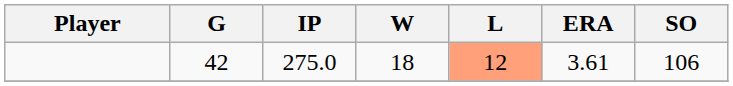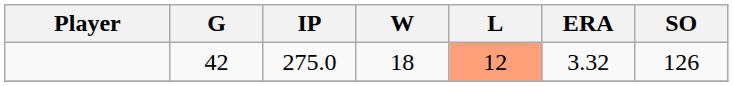(588, 61) 3.61 -> (588, 61) 3.32
(681, 61) 106 -> (681, 61) 126
